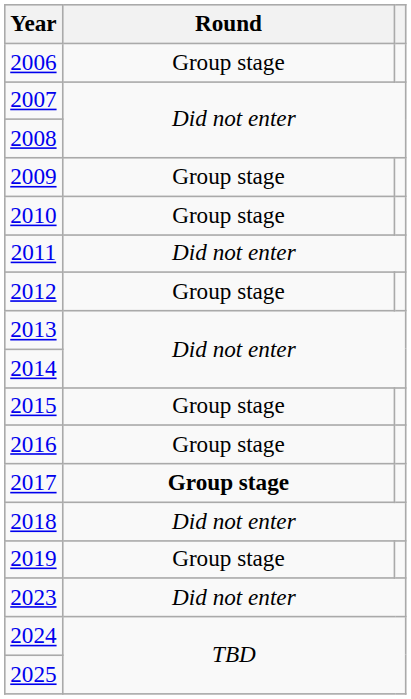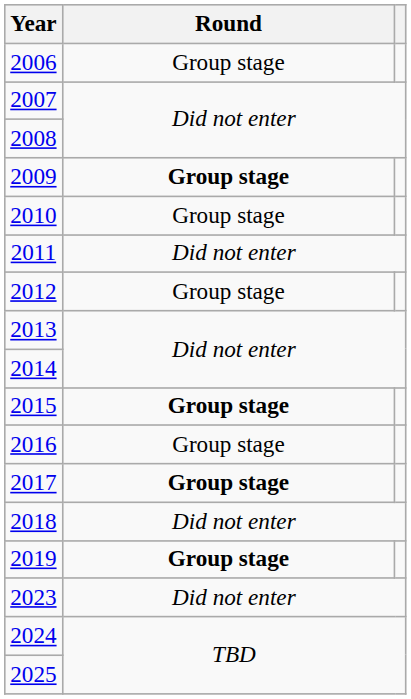(228, 176) normal -> (228, 176) bold
(228, 406) normal -> (228, 406) bold
(228, 559) normal -> (228, 559) bold
